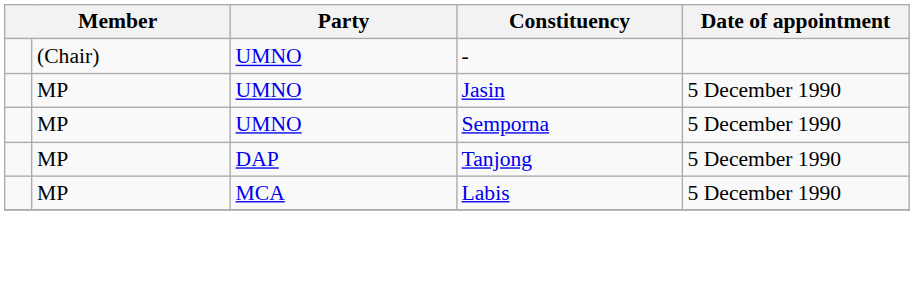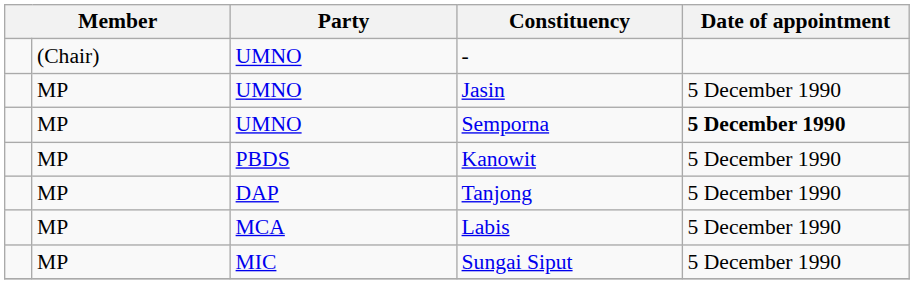(764, 124) normal -> (766, 124) bold
+ row: (499, 158)
+ row: (517, 261)
